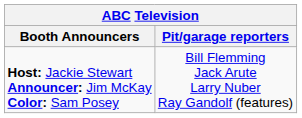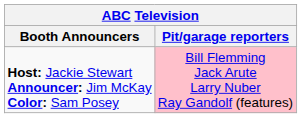(225, 80) no background -> (225, 80) pink background
